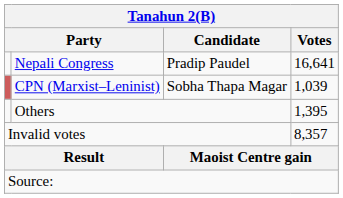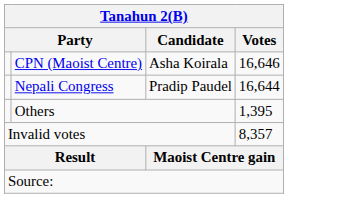+ row: (78, 63)
(314, 63) 16,641 -> (259, 87) 16,644
- row: (87, 87)
